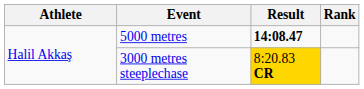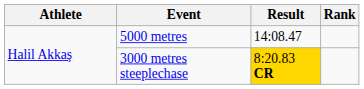(278, 36) bold -> (278, 36) normal
